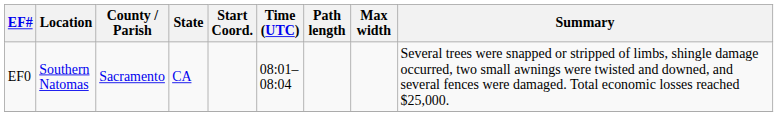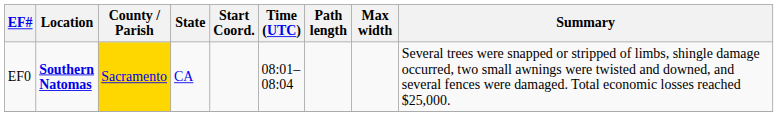(64, 76) normal -> (67, 76) bold
(132, 76) no background -> (134, 76) gold background
